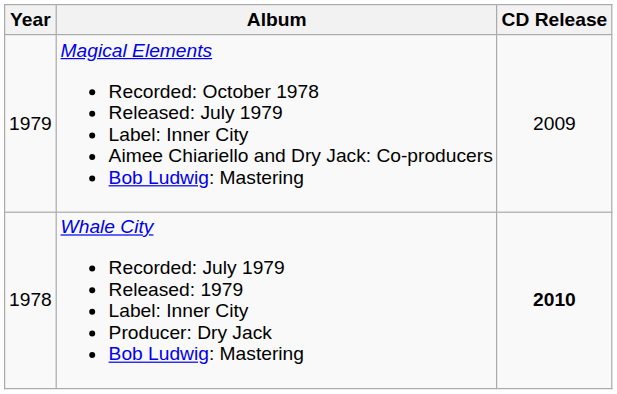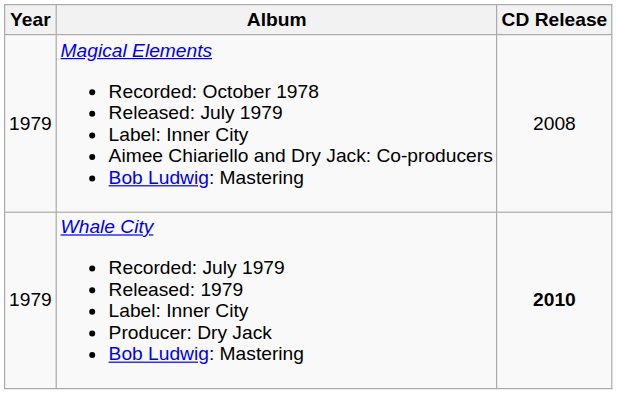(554, 123) 2009 -> (554, 123) 2008
(30, 300) 1978 -> (30, 300) 1979
